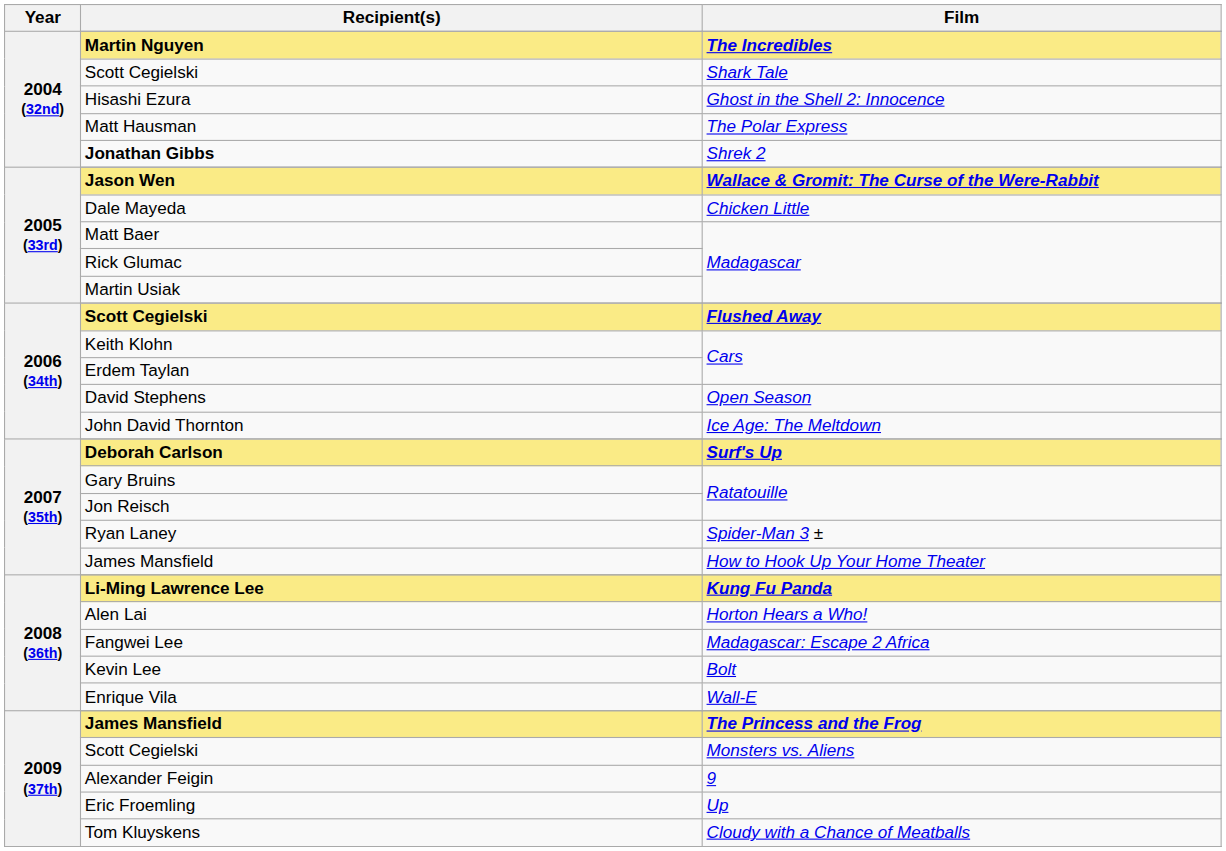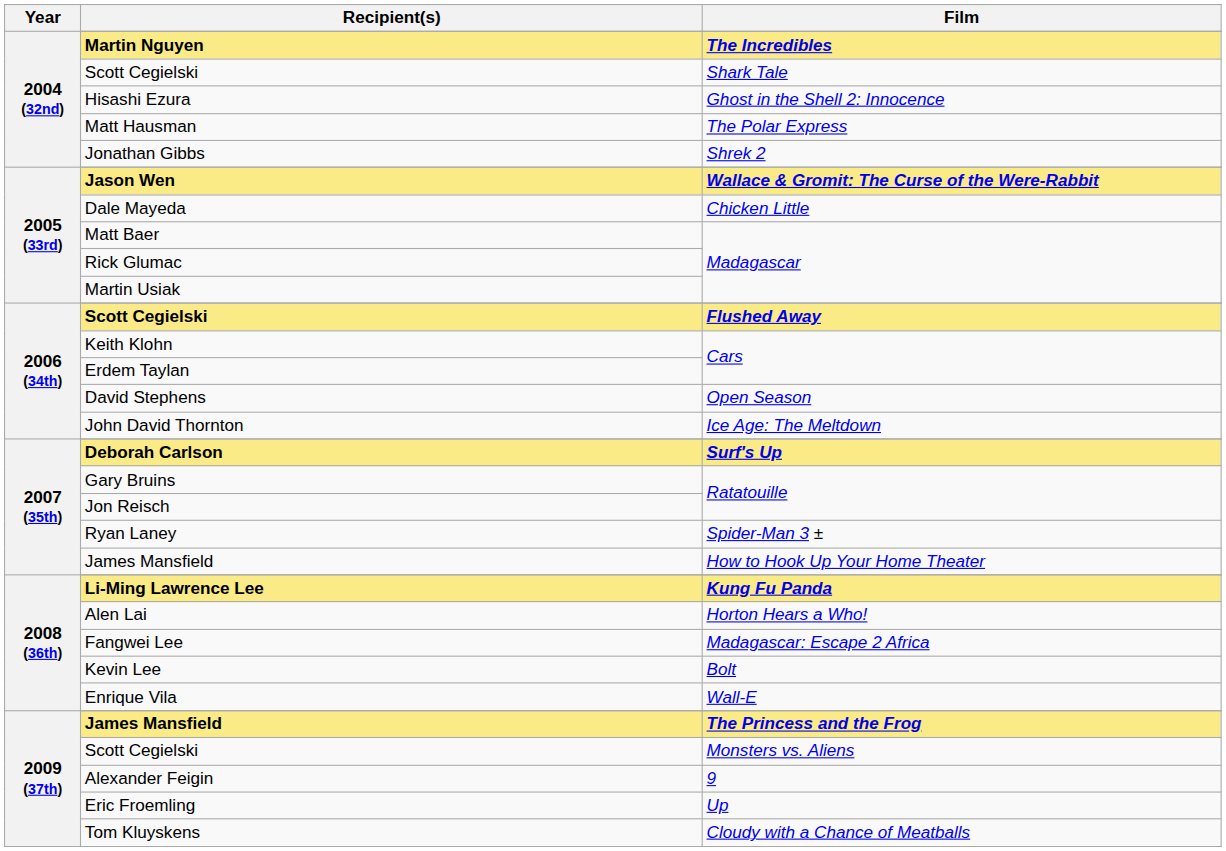(150, 153) bold -> (145, 153) normal
